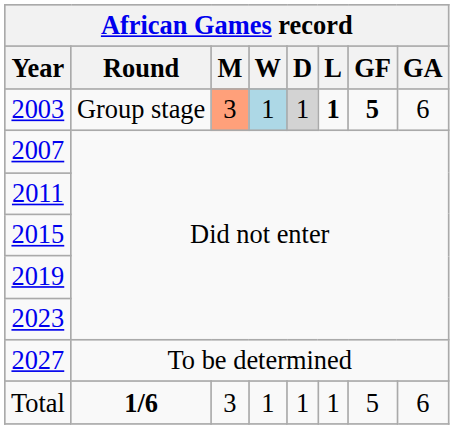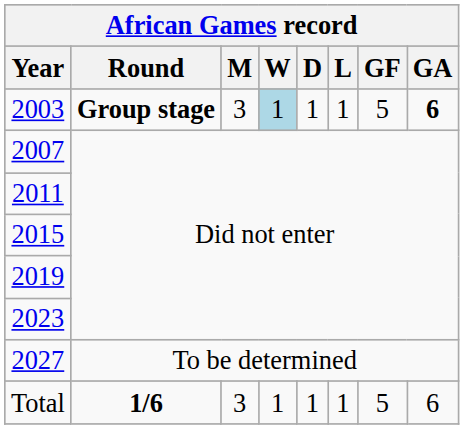(141, 109) normal -> (146, 109) bold
(230, 109) lightsalmon background -> (240, 109) no background
(303, 109) lightgrey background -> (312, 109) no background
(333, 109) bold -> (343, 109) normal
(372, 109) bold -> (382, 109) normal
(423, 109) normal -> (433, 109) bold
